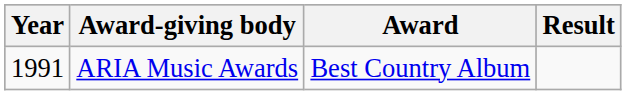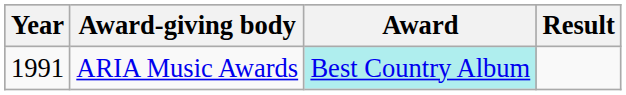(420, 67) no background -> (420, 67) paleturquoise background
